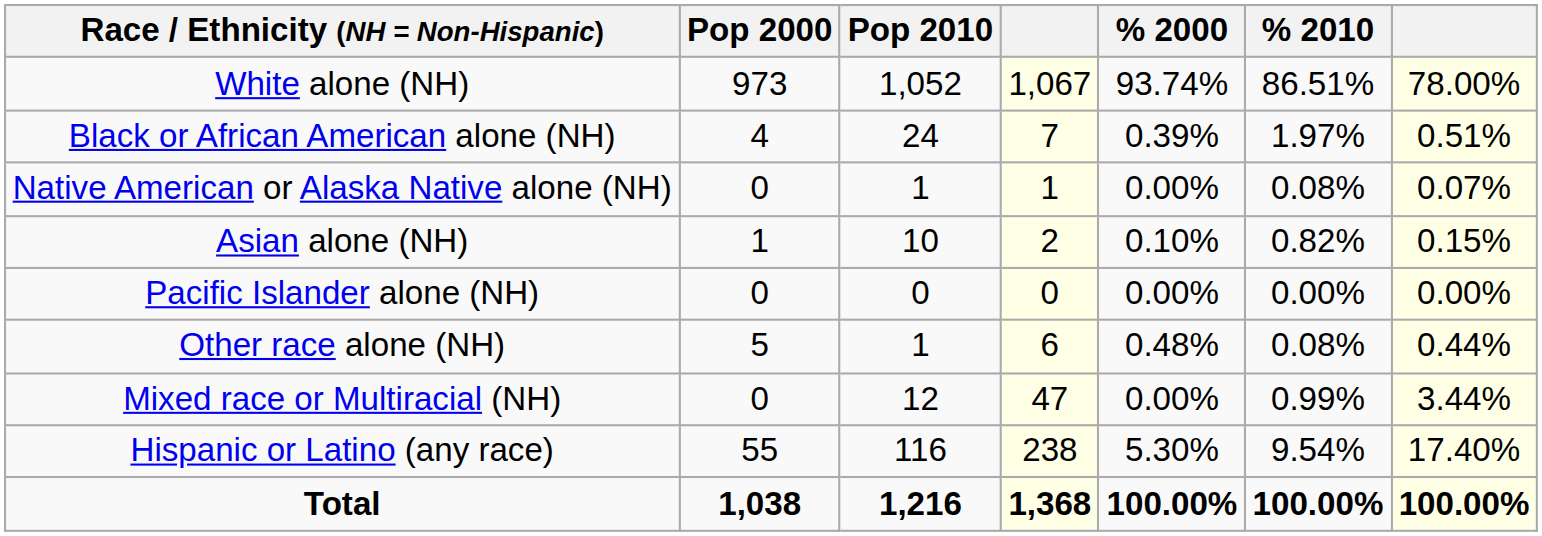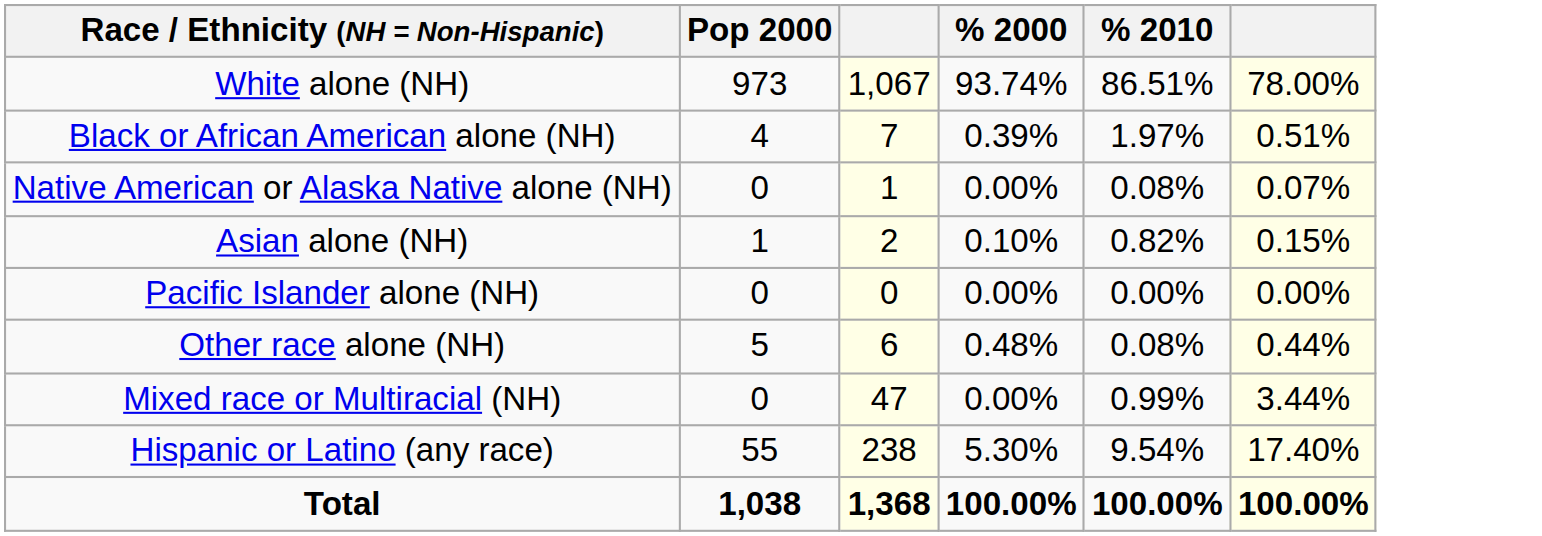- column: (920, 30)
